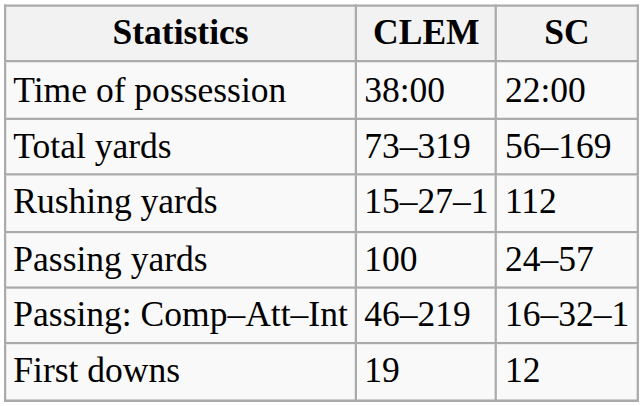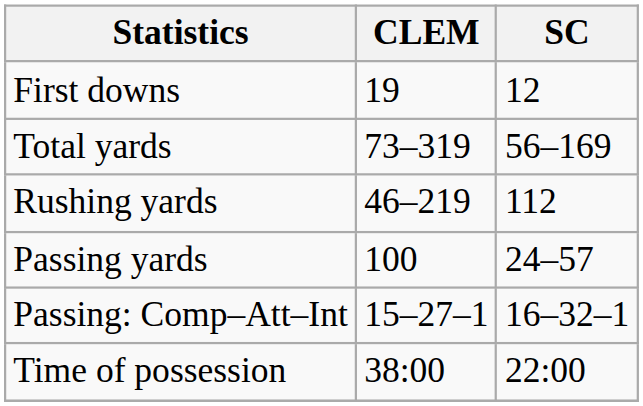rows swapped: (97, 371) <-> (150, 89)
(426, 202) 15–27–1 -> (417, 202) 46–219
(417, 314) 46–219 -> (426, 314) 15–27–1
